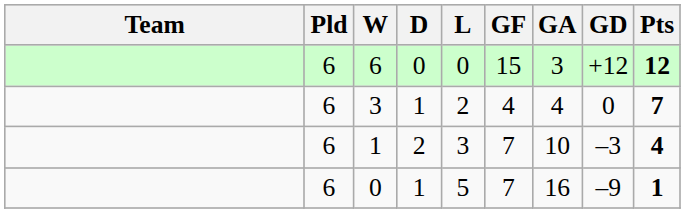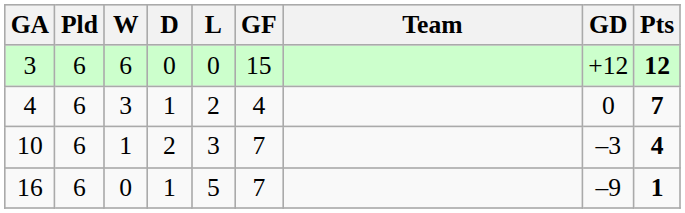columns swapped: (155, 24) <-> (557, 24)
